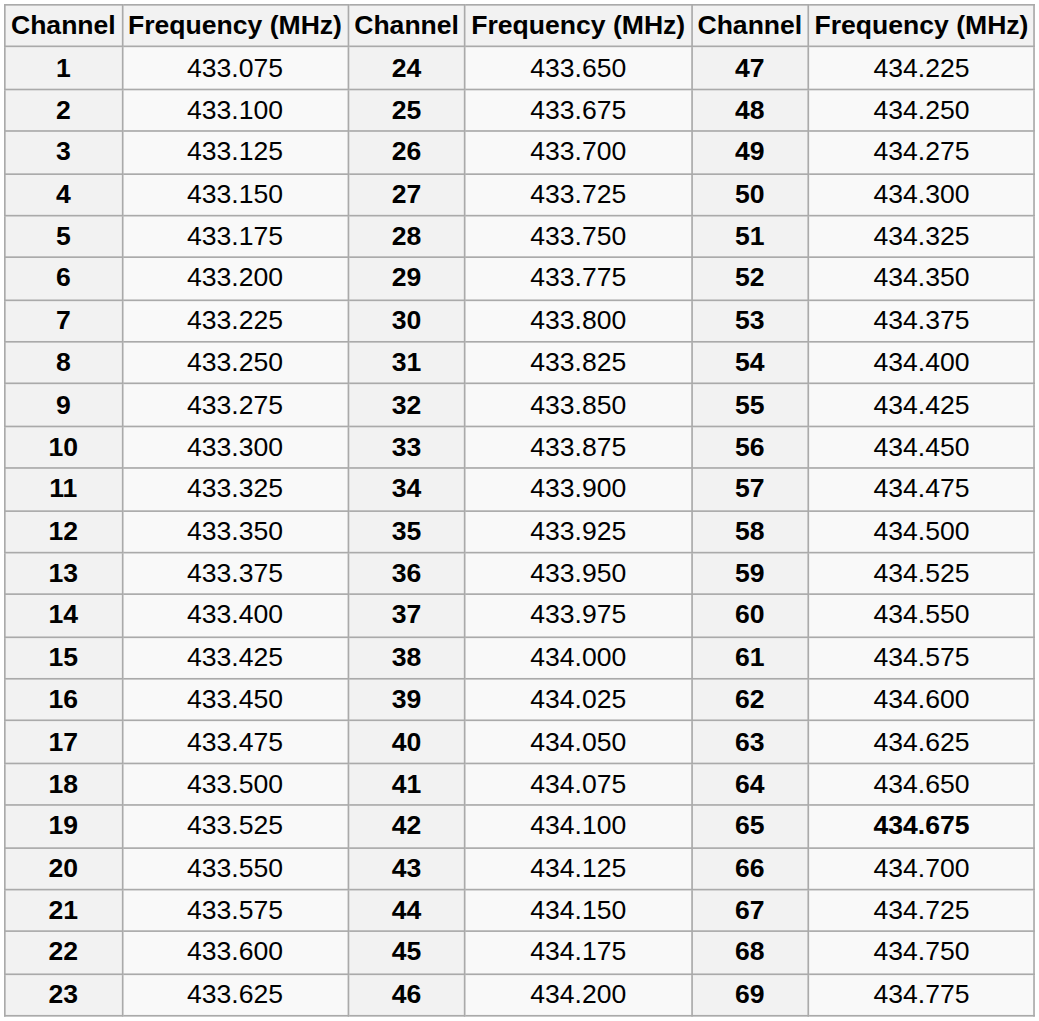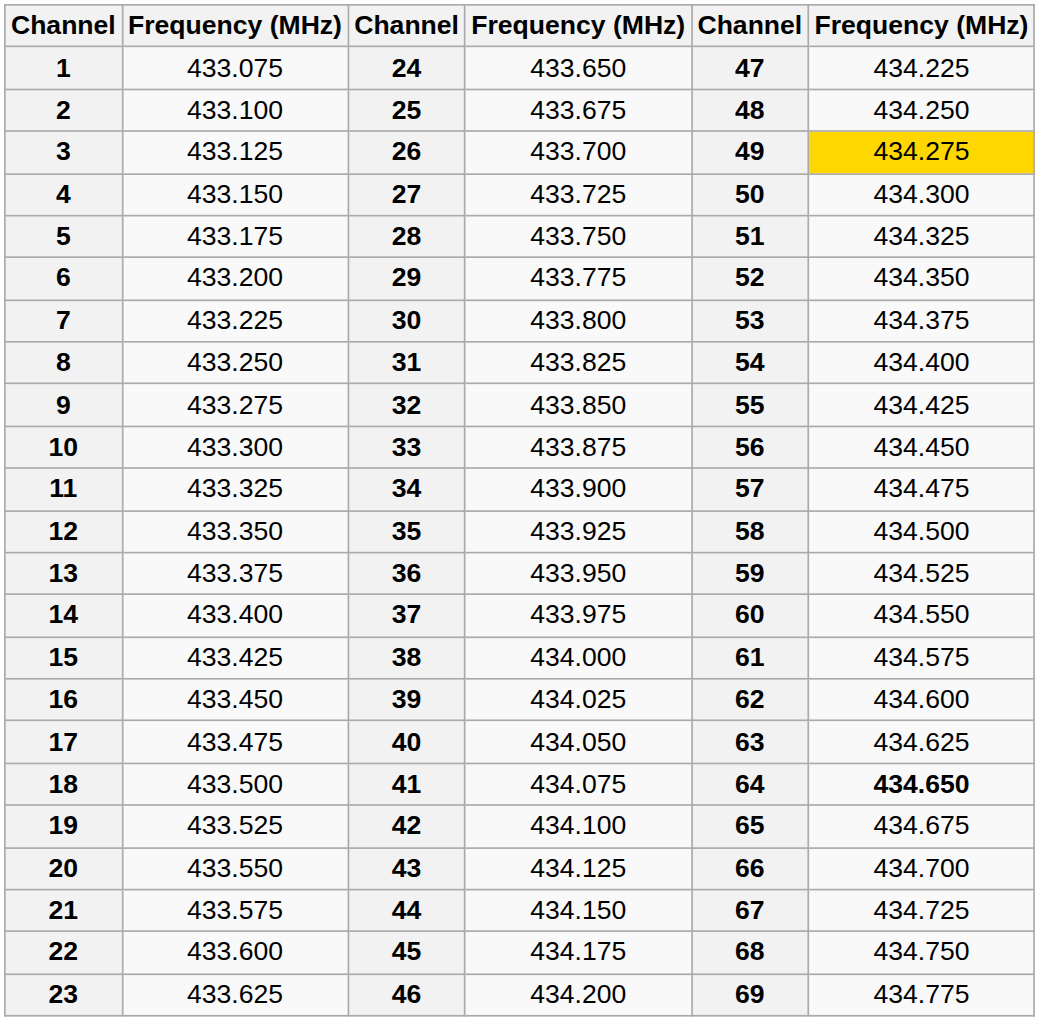(921, 151) no background -> (921, 151) gold background
(921, 783) normal -> (921, 783) bold
(921, 825) bold -> (921, 825) normal
